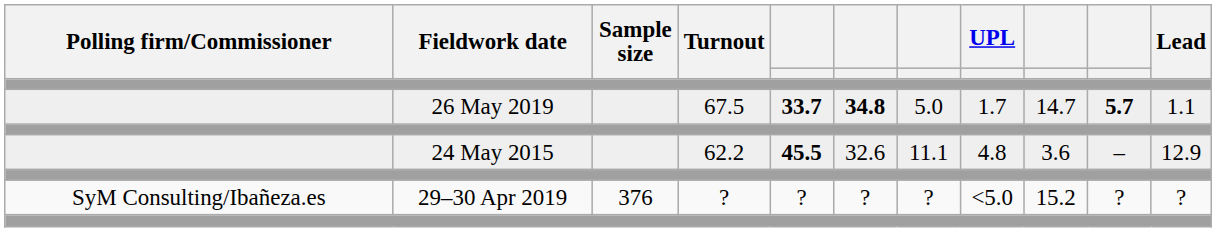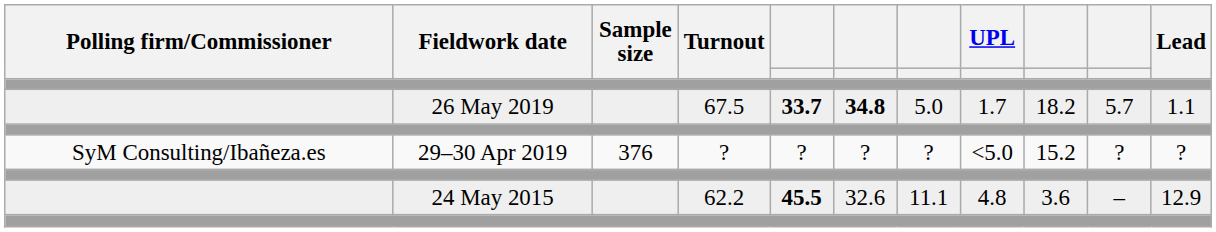(1056, 106) 14.7 -> (1056, 106) 18.2
(1119, 106) bold -> (1119, 106) normal
rows swapped: (493, 197) <-> (493, 152)
